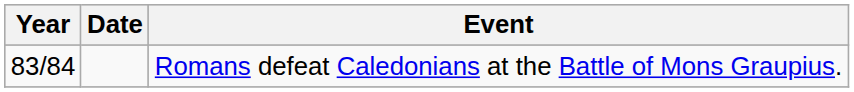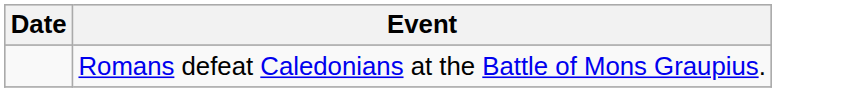- column: (43, 24)
